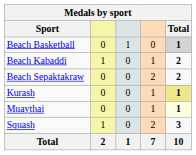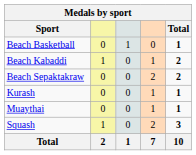(178, 45) lightgrey background -> (178, 45) no background
(178, 93) khaki background -> (178, 93) no background
(178, 109) lightyellow background -> (178, 109) no background
